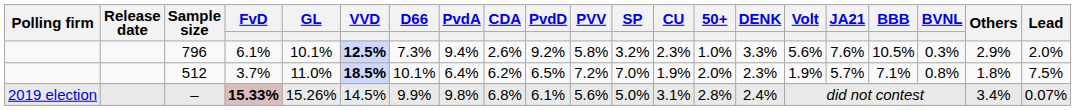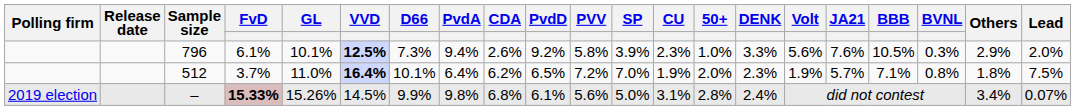(632, 52) 3.2% -> (632, 52) 3.9%
(365, 73) 18.5% -> (365, 73) 16.4%
